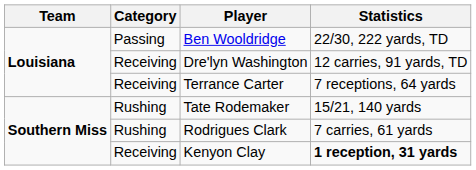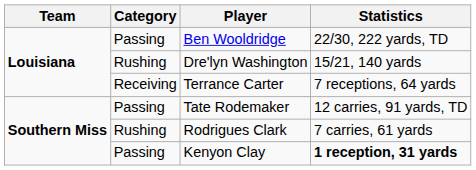(145, 61) Receiving -> (140, 61) Rushing
(391, 61) 12 carries, 91 yards, TD -> (368, 61) 15/21, 140 yards
(140, 107) Rushing -> (139, 107) Passing
(368, 107) 15/21, 140 yards -> (391, 107) 12 carries, 91 yards, TD
(145, 153) Receiving -> (139, 153) Passing
